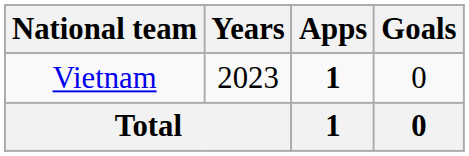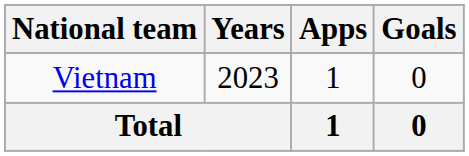(333, 77) bold -> (333, 77) normal
